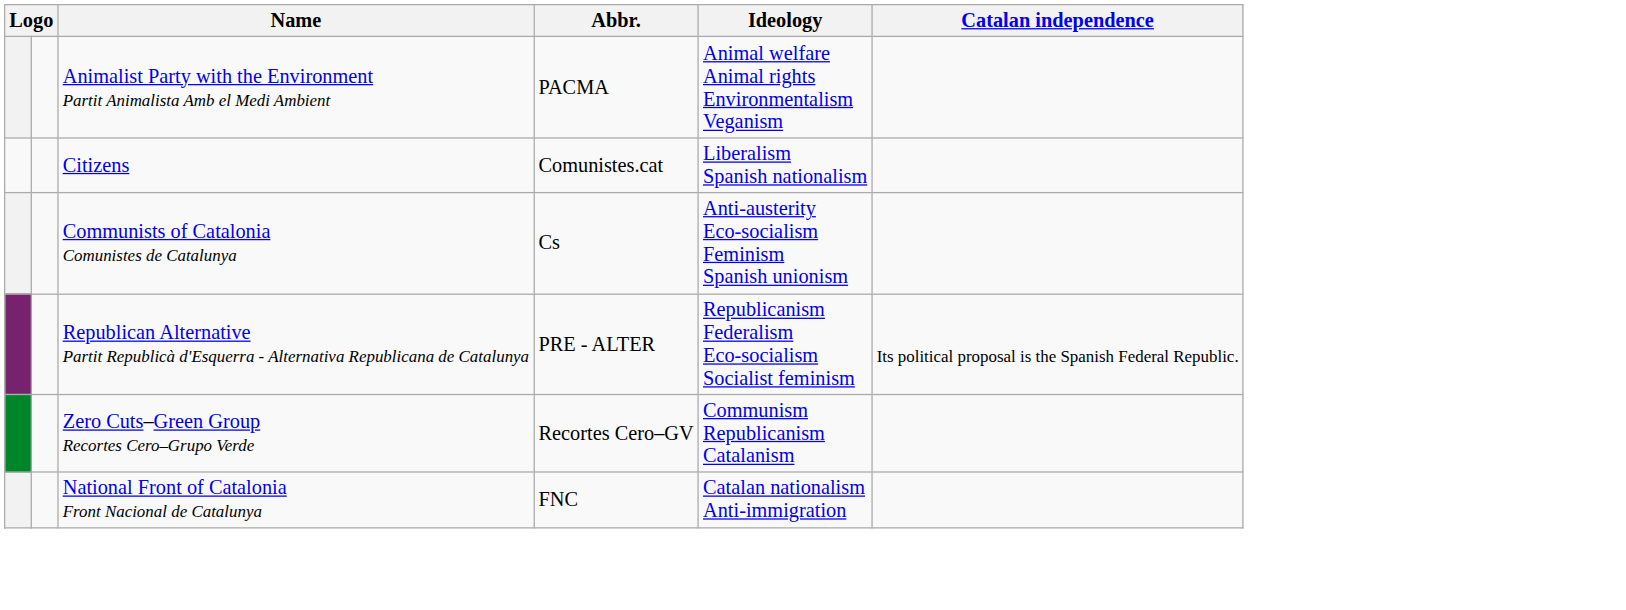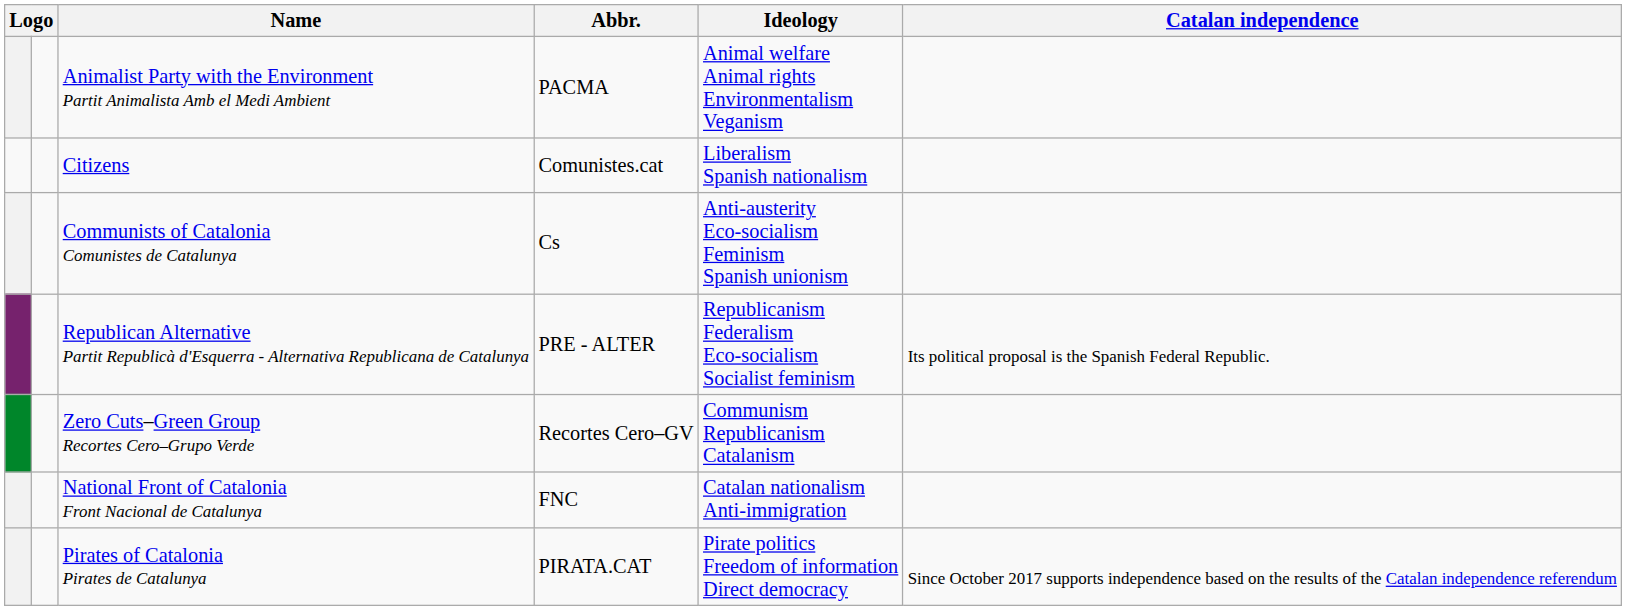+ row: (143, 566)
